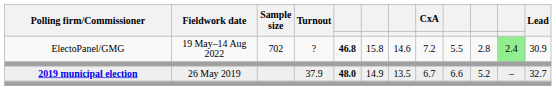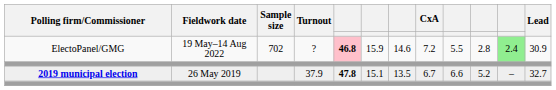(347, 49) no background -> (347, 49) pink background
(375, 49) 15.8 -> (375, 49) 15.9
(347, 74) 48.0 -> (347, 74) 47.8
(375, 74) 14.9 -> (375, 74) 15.1
